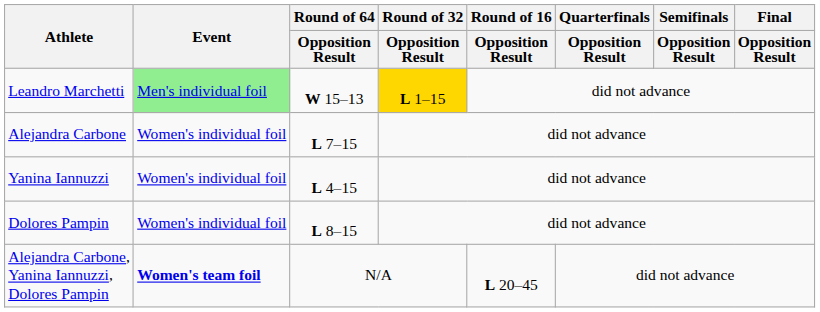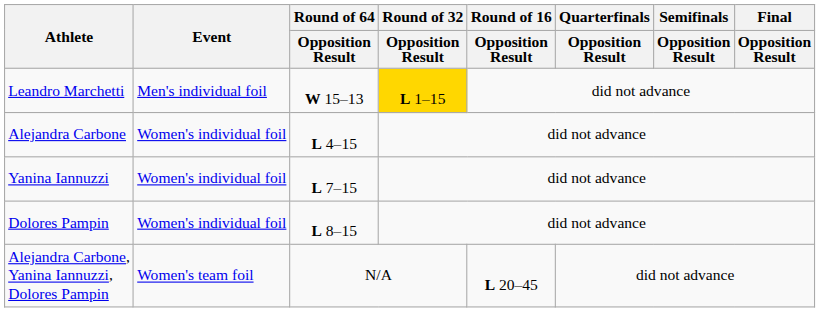(202, 90) lightgreen background -> (202, 90) no background
(334, 144) L 7–15 -> (334, 144) L 4–15
(334, 188) L 4–15 -> (334, 188) L 7–15
(199, 276) bold -> (195, 276) normal
